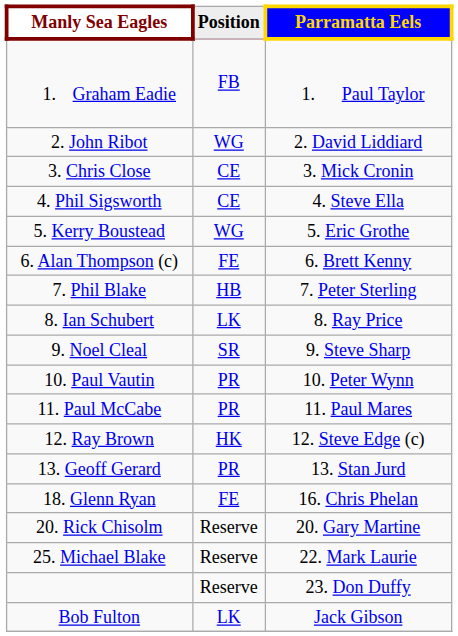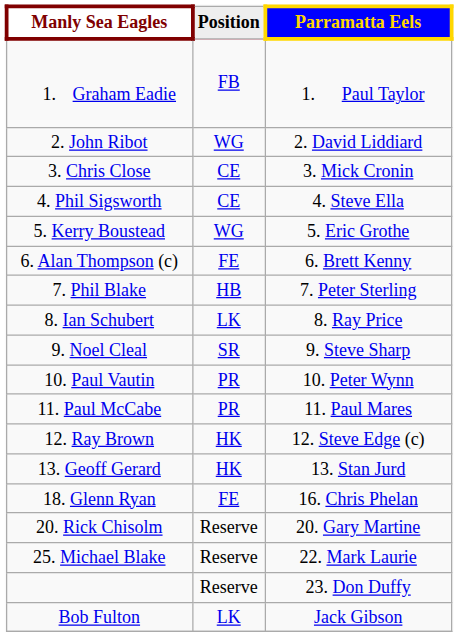(229, 468) PR -> (229, 468) HK
